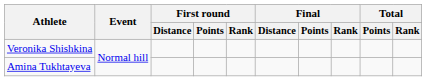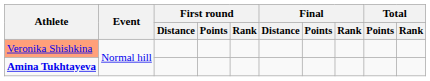(50, 49) no background -> (50, 49) lightsalmon background
(49, 67) normal -> (51, 67) bold
